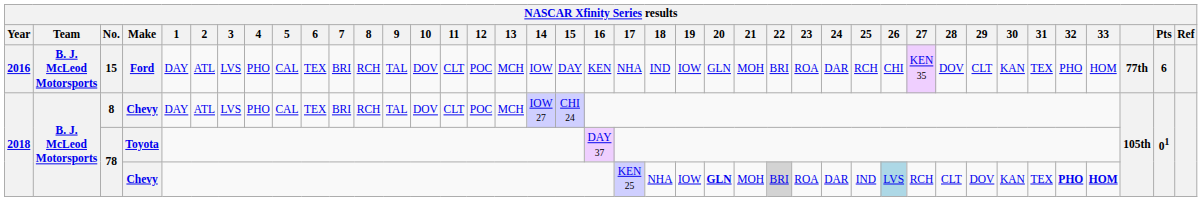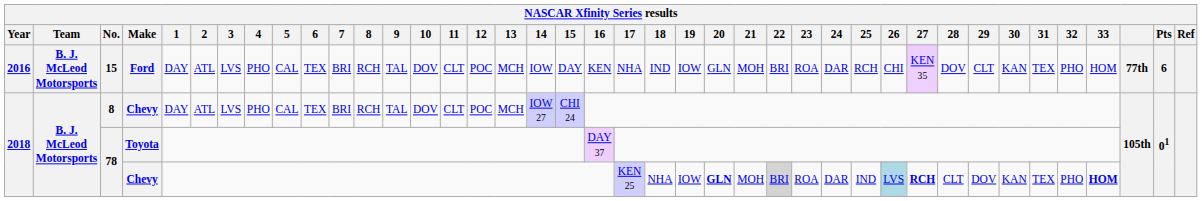(921, 179) normal -> (922, 179) bold
(1071, 179) bold -> (1072, 179) normal
